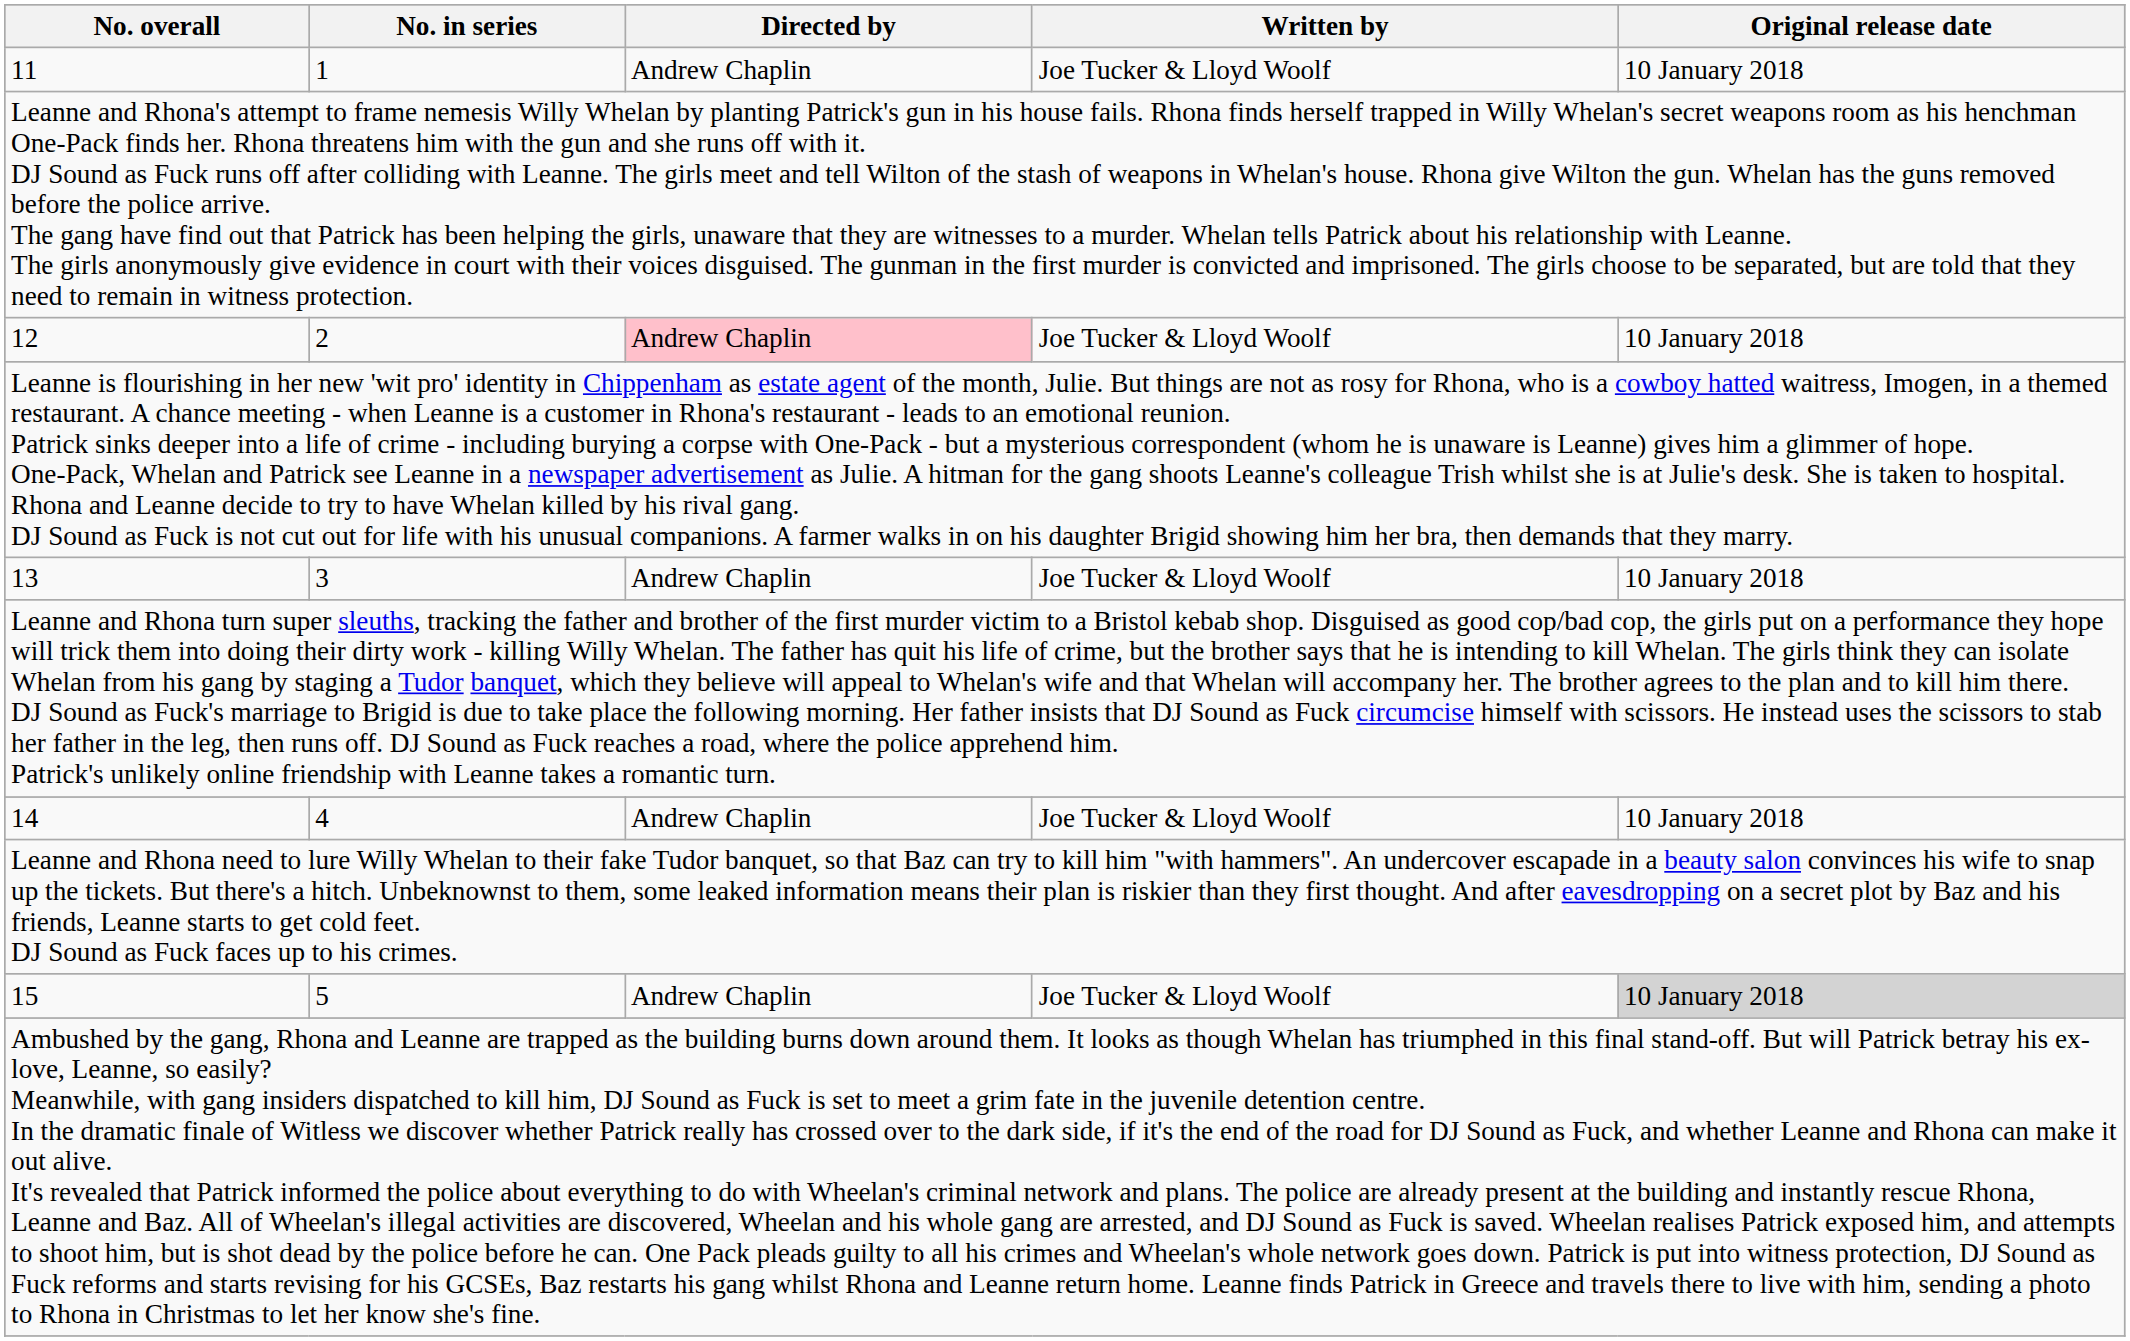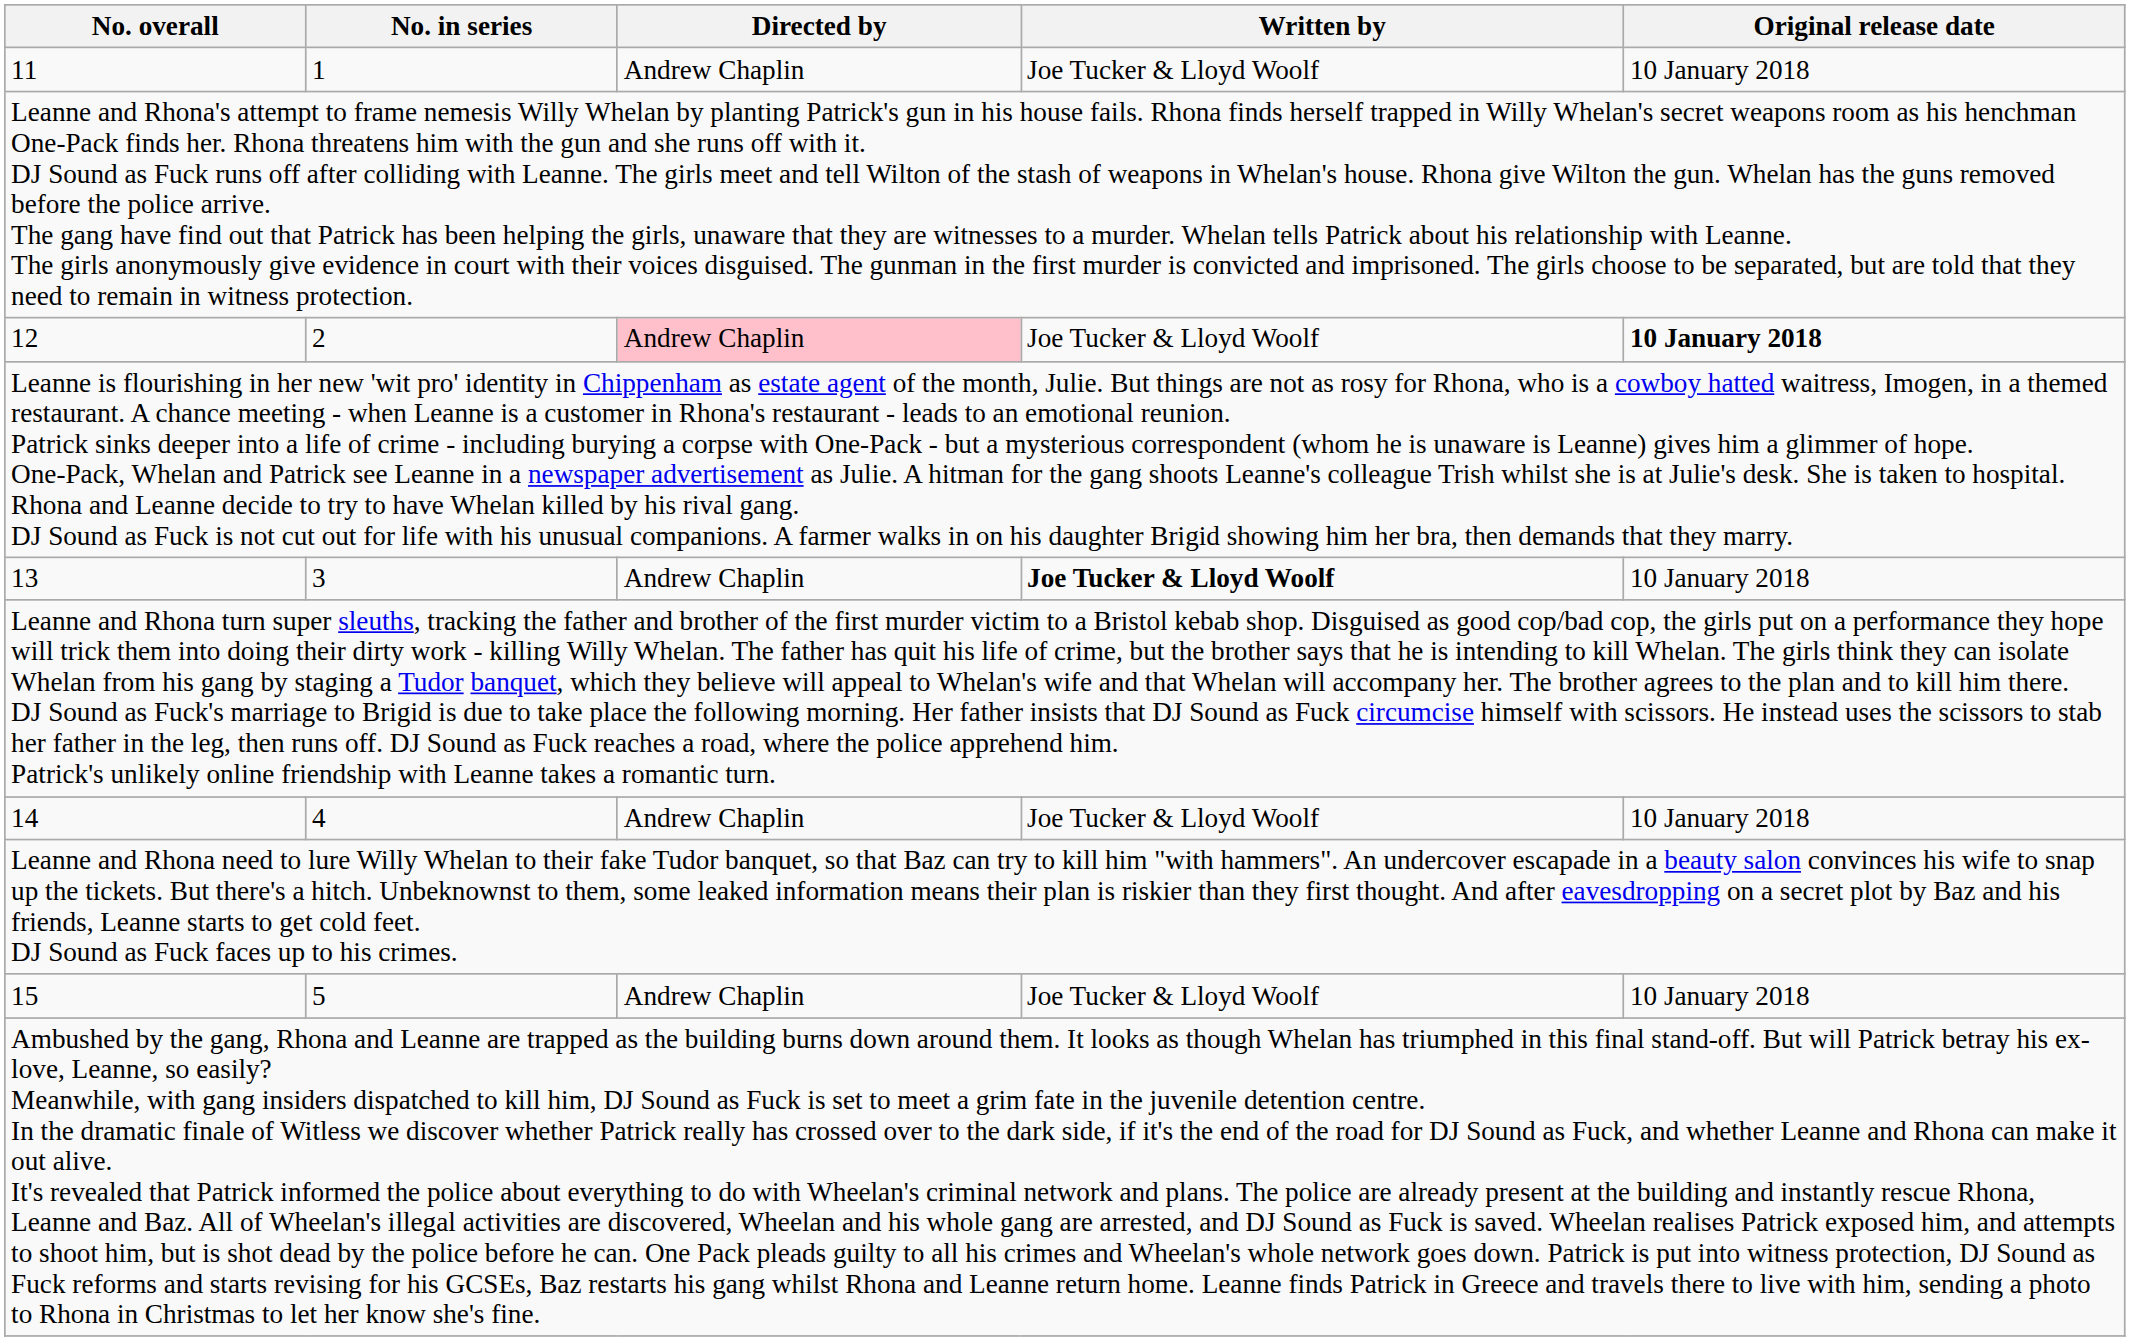(1714, 339) normal -> (1726, 339) bold
(1185, 578) normal -> (1181, 578) bold
(1714, 995) lightgrey background -> (1720, 995) no background
